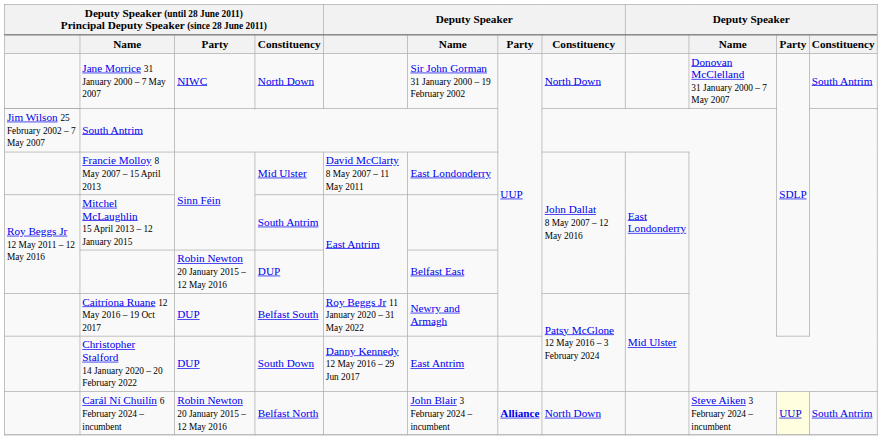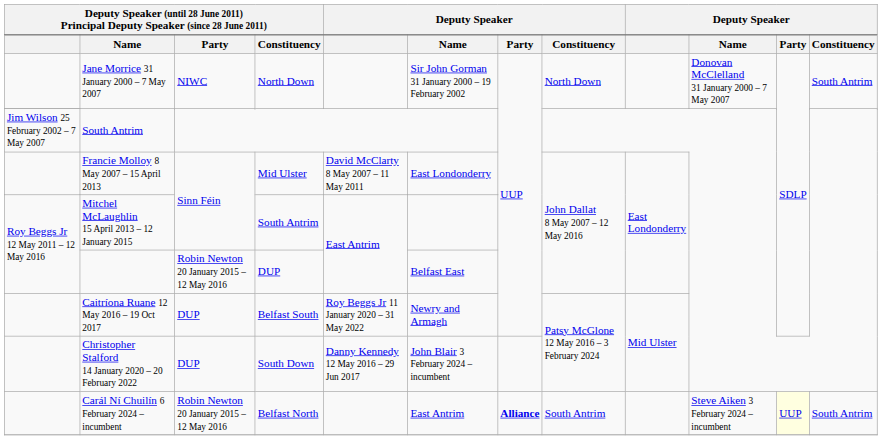(437, 364) East Antrim -> (441, 364) John Blair 3 February 2024 – incumbent
(441, 413) John Blair 3 February 2024 – incumbent -> (437, 413) East Antrim
(573, 413) North Down -> (575, 413) South Antrim
